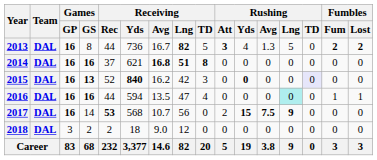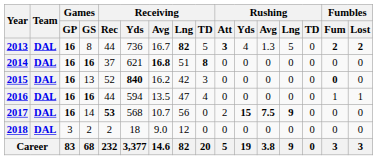(184, 63) bold -> (184, 63) normal
(89, 79) bold -> (89, 79) normal
(246, 79) bold -> (246, 79) normal
(312, 79) lavender background -> (312, 79) no background
(335, 79) normal -> (335, 79) bold
(291, 96) paleturquoise background -> (291, 96) no background
